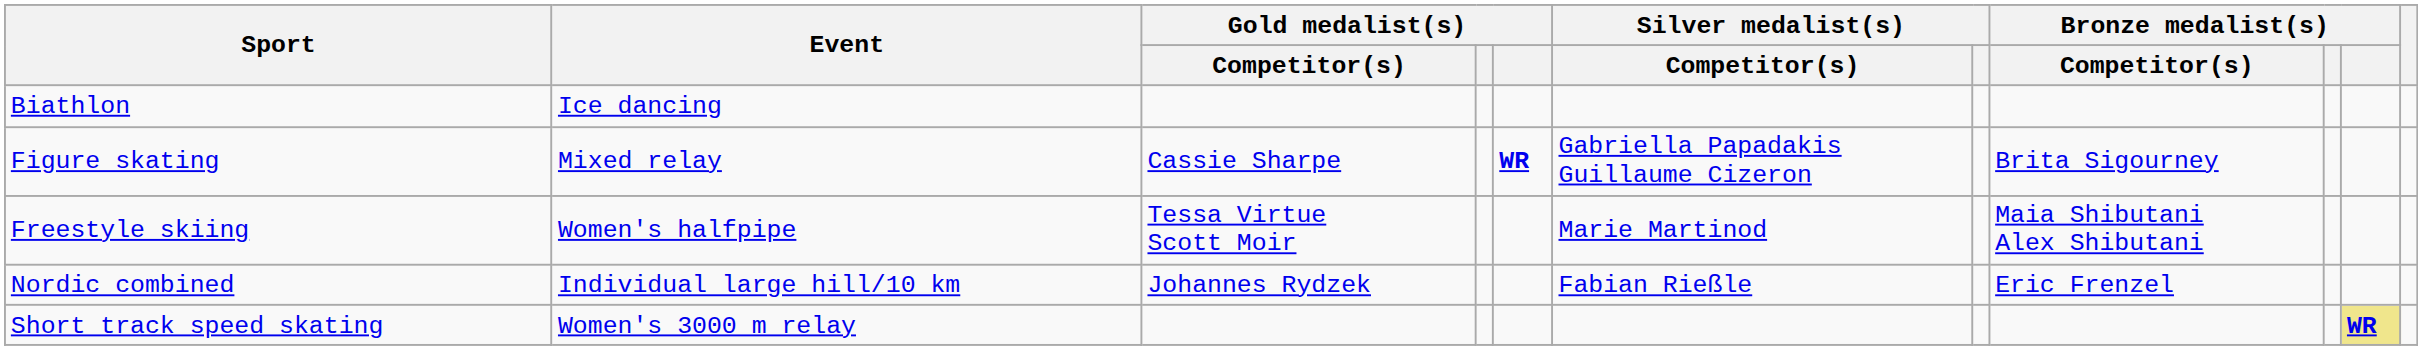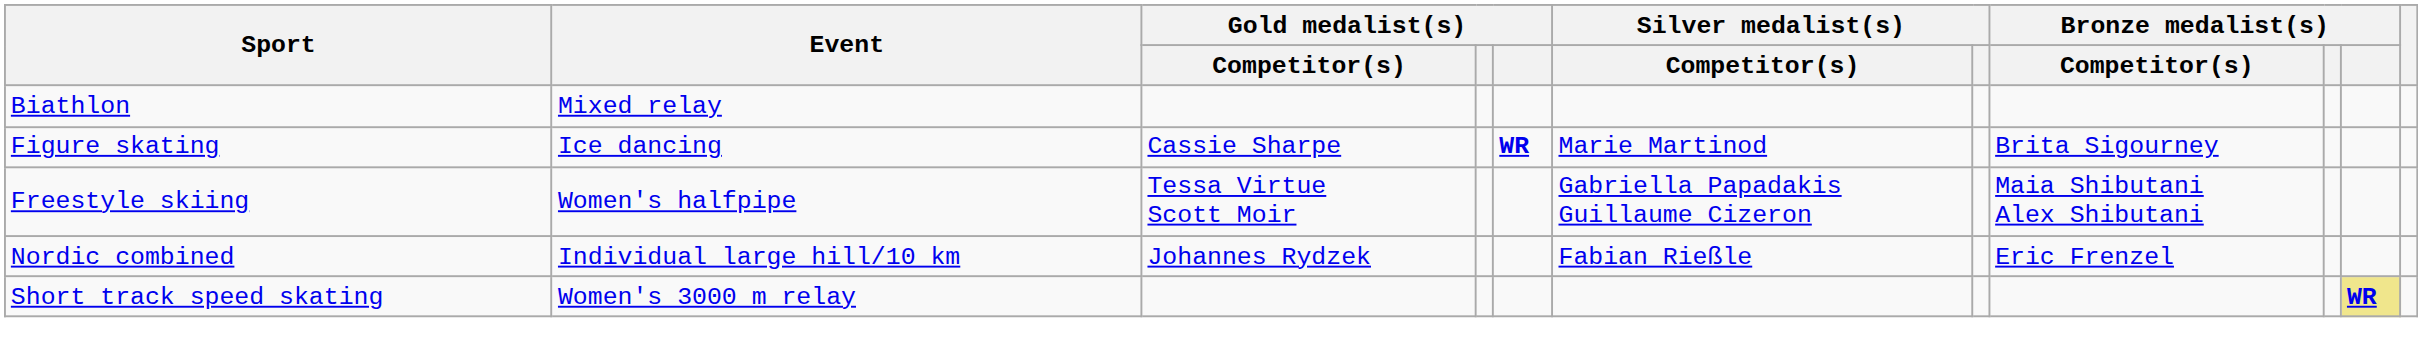(640, 106) Ice dancing -> (640, 106) Mixed relay
(640, 161) Mixed relay -> (640, 147) Ice dancing
(1700, 161) Gabriella Papadakis Guillaume Cizeron -> (1663, 147) Marie Martinod
(1663, 230) Marie Martinod -> (1700, 201) Gabriella Papadakis Guillaume Cizeron
